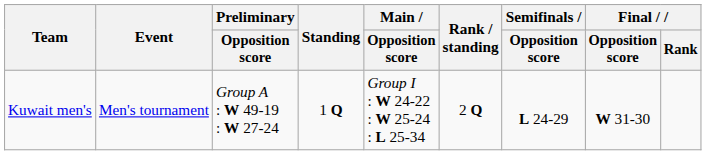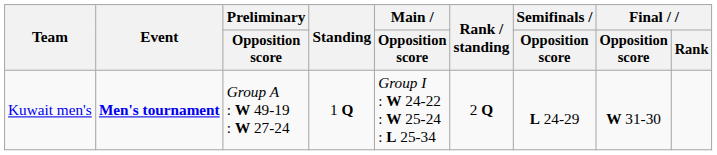(154, 110) normal -> (159, 110) bold
